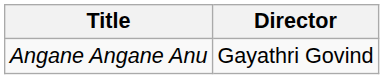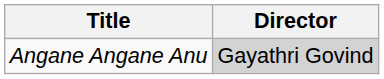(295, 55) no background -> (295, 55) lightgrey background
